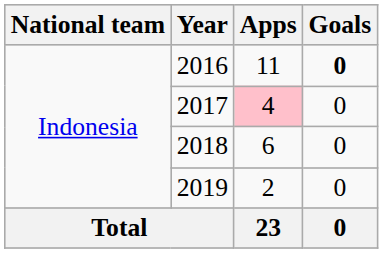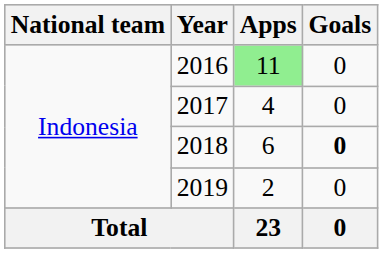(268, 65) no background -> (268, 65) lightgreen background
(340, 65) bold -> (340, 65) normal
(268, 106) pink background -> (268, 106) no background
(340, 146) normal -> (340, 146) bold
